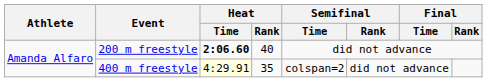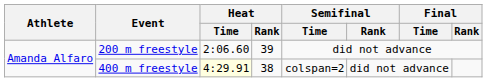(226, 49) bold -> (226, 49) normal
(267, 49) 40 -> (267, 49) 39
(267, 68) 35 -> (267, 68) 38
